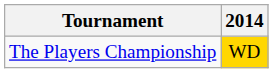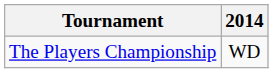(244, 52) gold background -> (244, 52) no background
